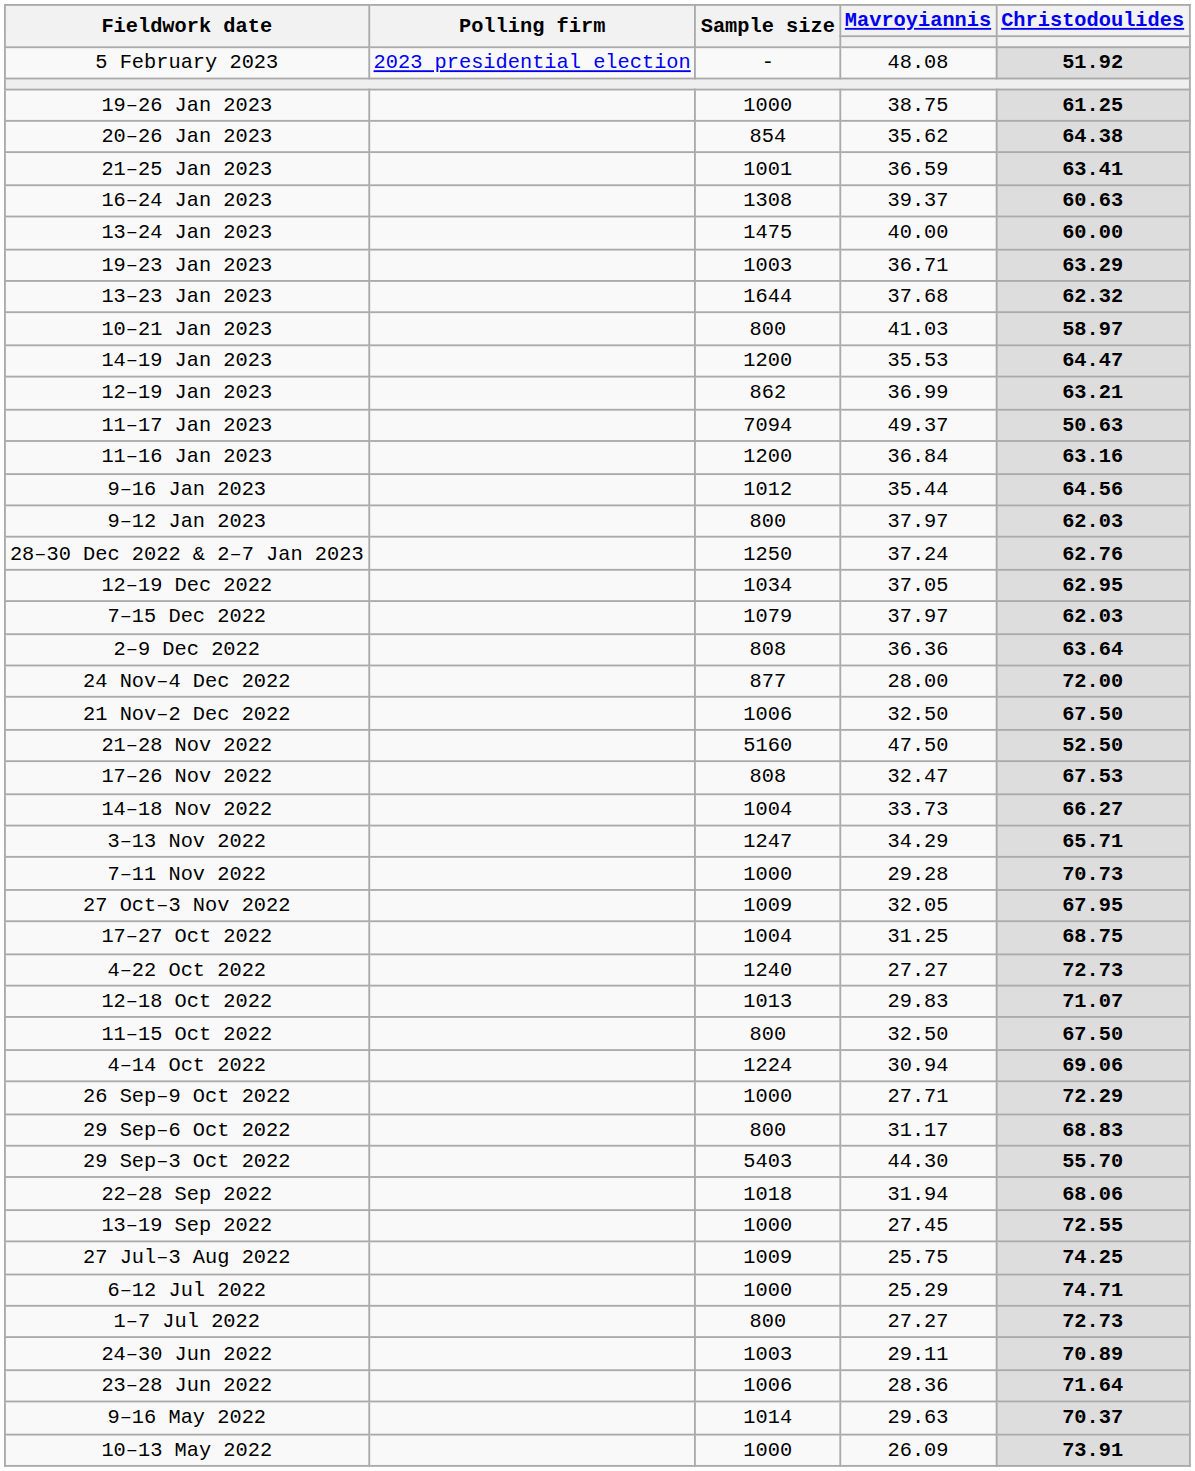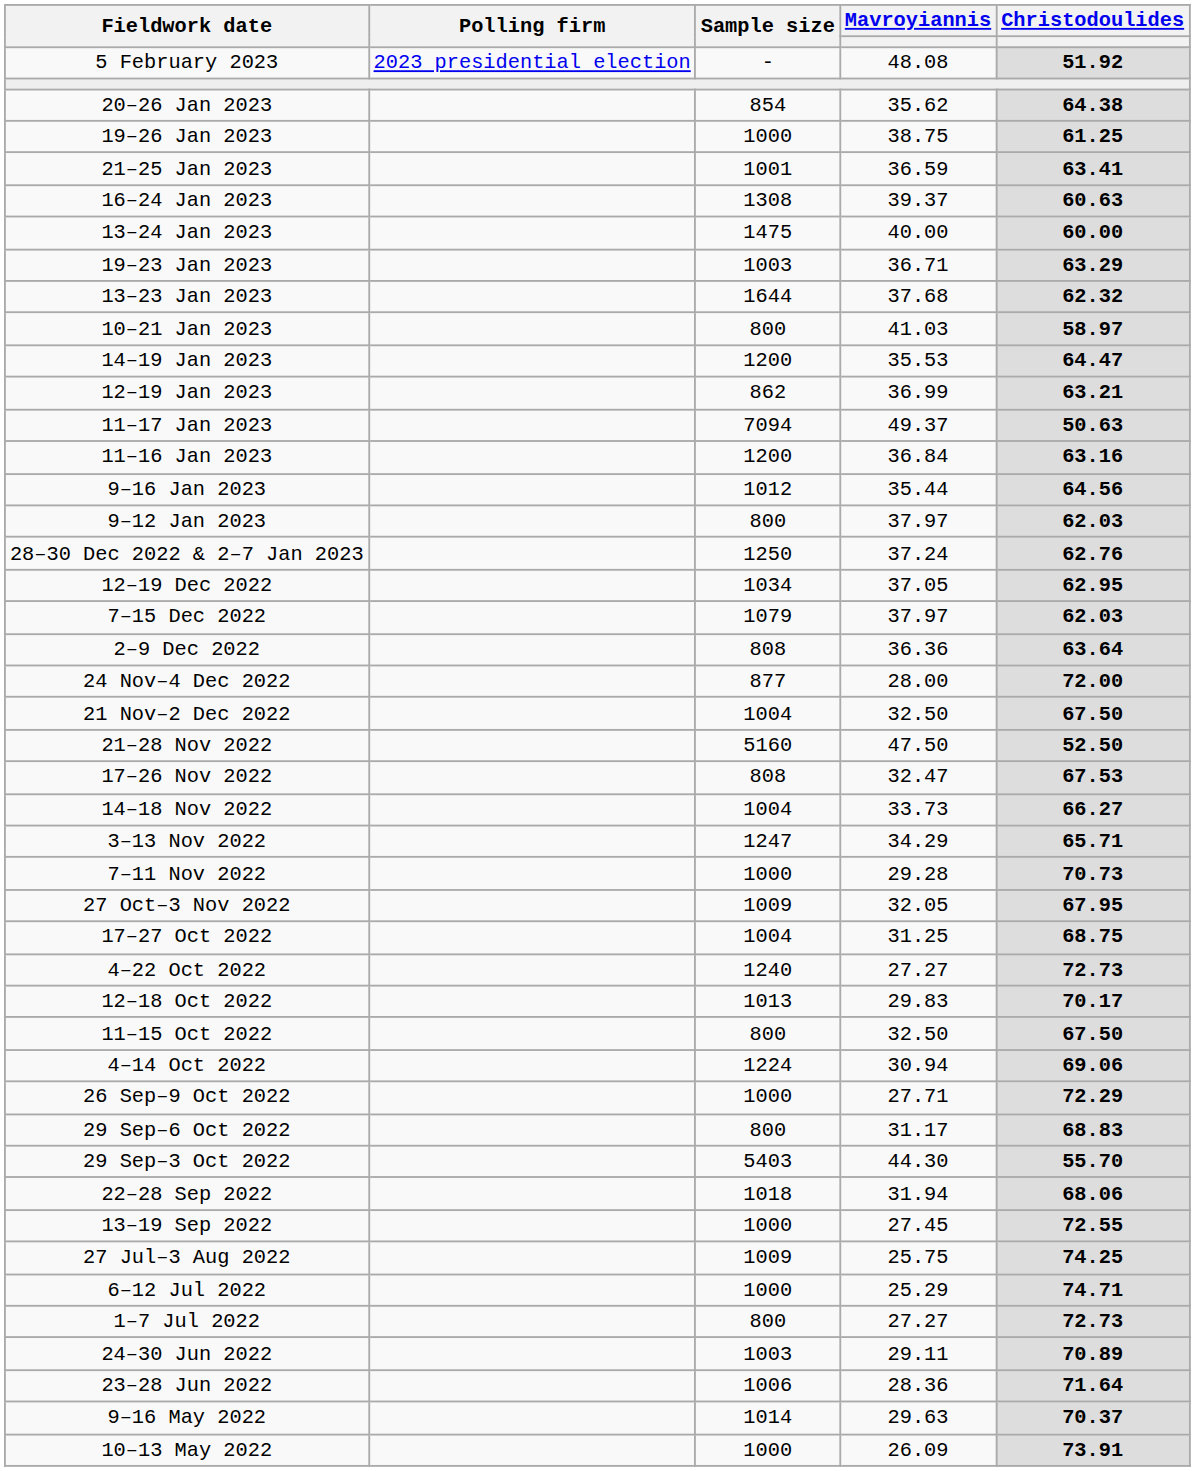rows swapped: (187, 137) <-> (187, 105)
(768, 713) 1006 -> (768, 713) 1004
(1093, 1002) 71.07 -> (1093, 1002) 70.17
